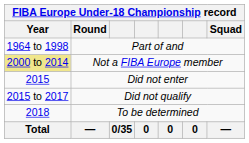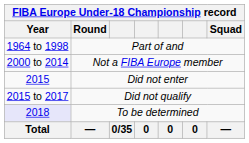(38, 63) khaki background -> (38, 63) no background
(38, 113) no background -> (38, 113) lavender background
